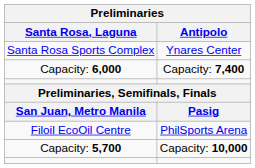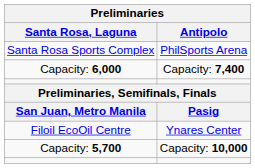(204, 50) Ynares Center -> (204, 50) PhilSports Arena
(204, 130) PhilSports Arena -> (204, 130) Ynares Center
